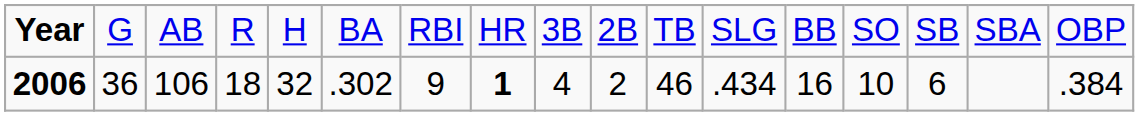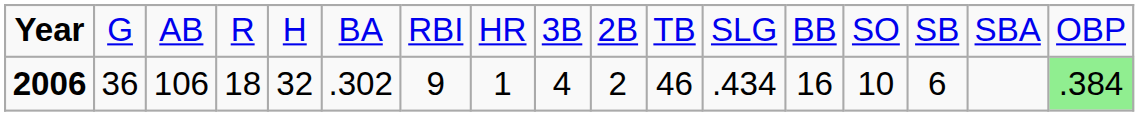(503, 83) bold -> (503, 83) normal
(1091, 83) no background -> (1091, 83) lightgreen background
